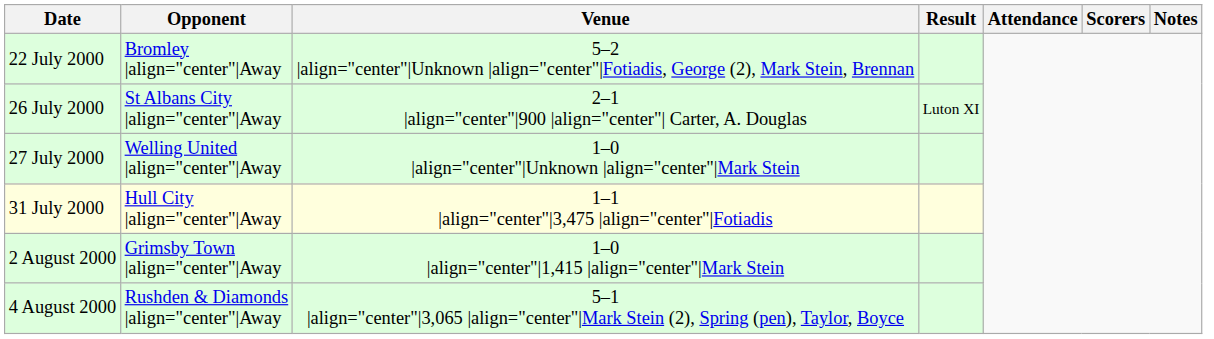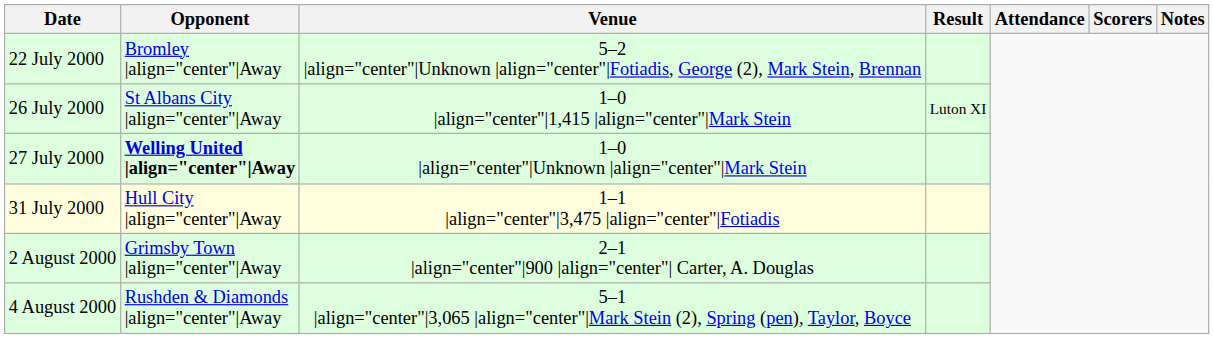(605, 108) 2–1 |align="center"|900 |align="center"| Carter, A. Douglas -> (612, 108) 1–0 |align="center"|1,415 |align="center"|Mark Stein
(203, 158) normal -> (210, 158) bold
(605, 258) 1–0 |align="center"|1,415 |align="center"|Mark Stein -> (612, 258) 2–1 |align="center"|900 |align="center"| Carter, A. Douglas
